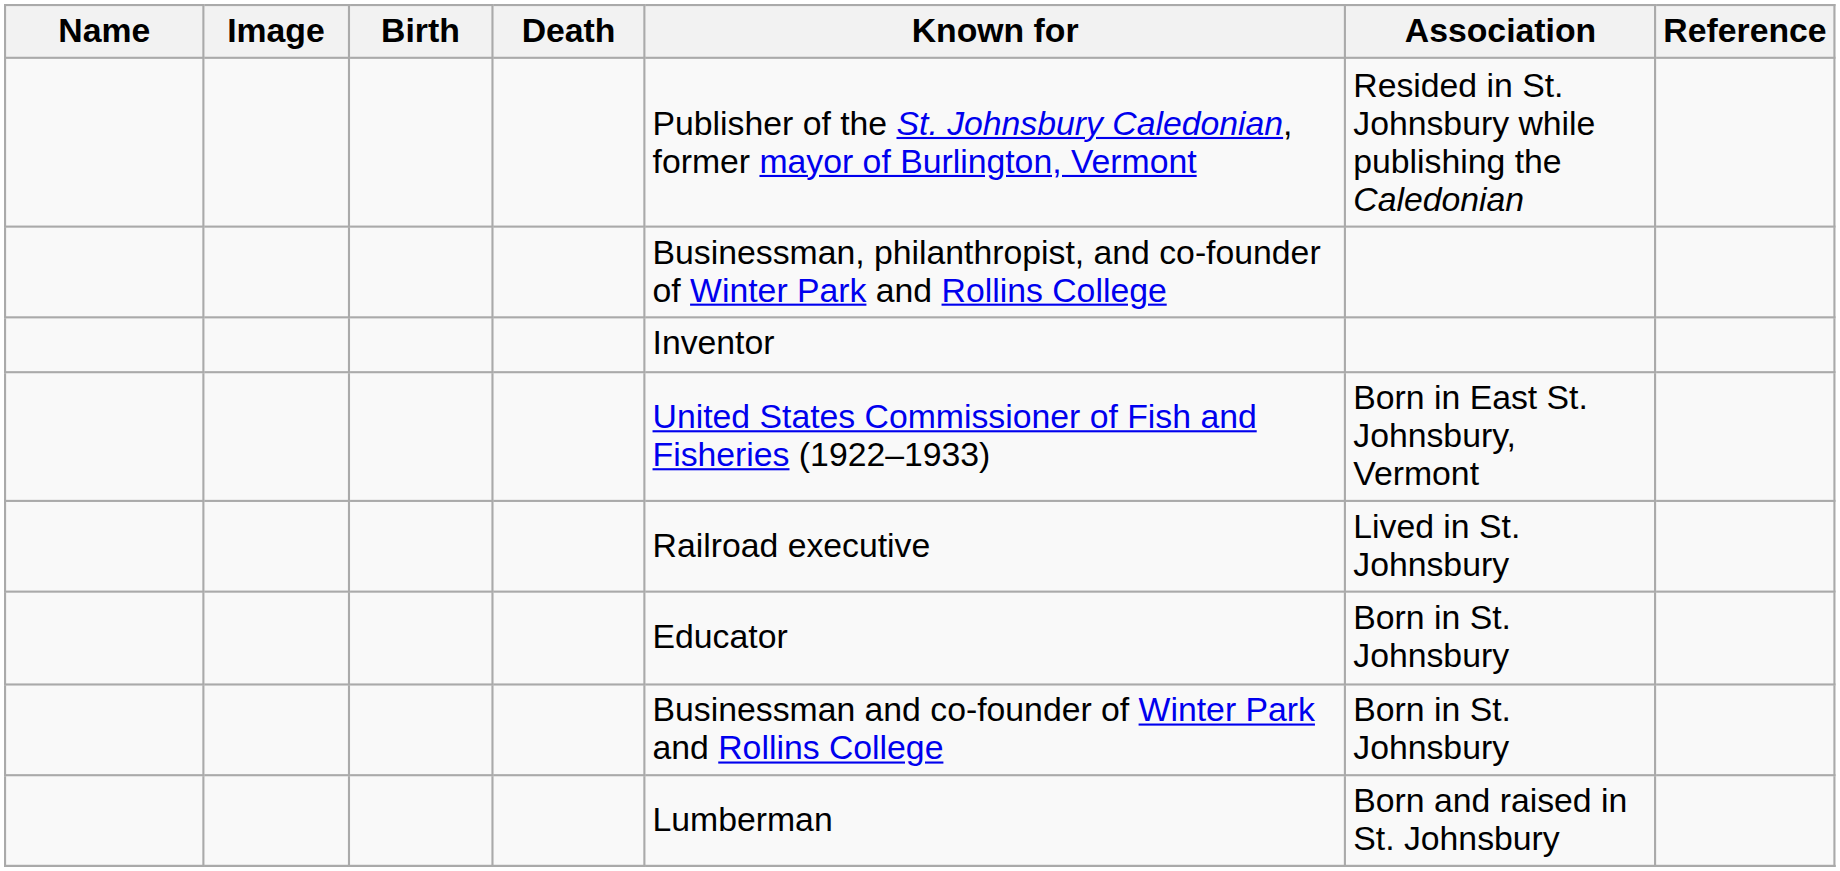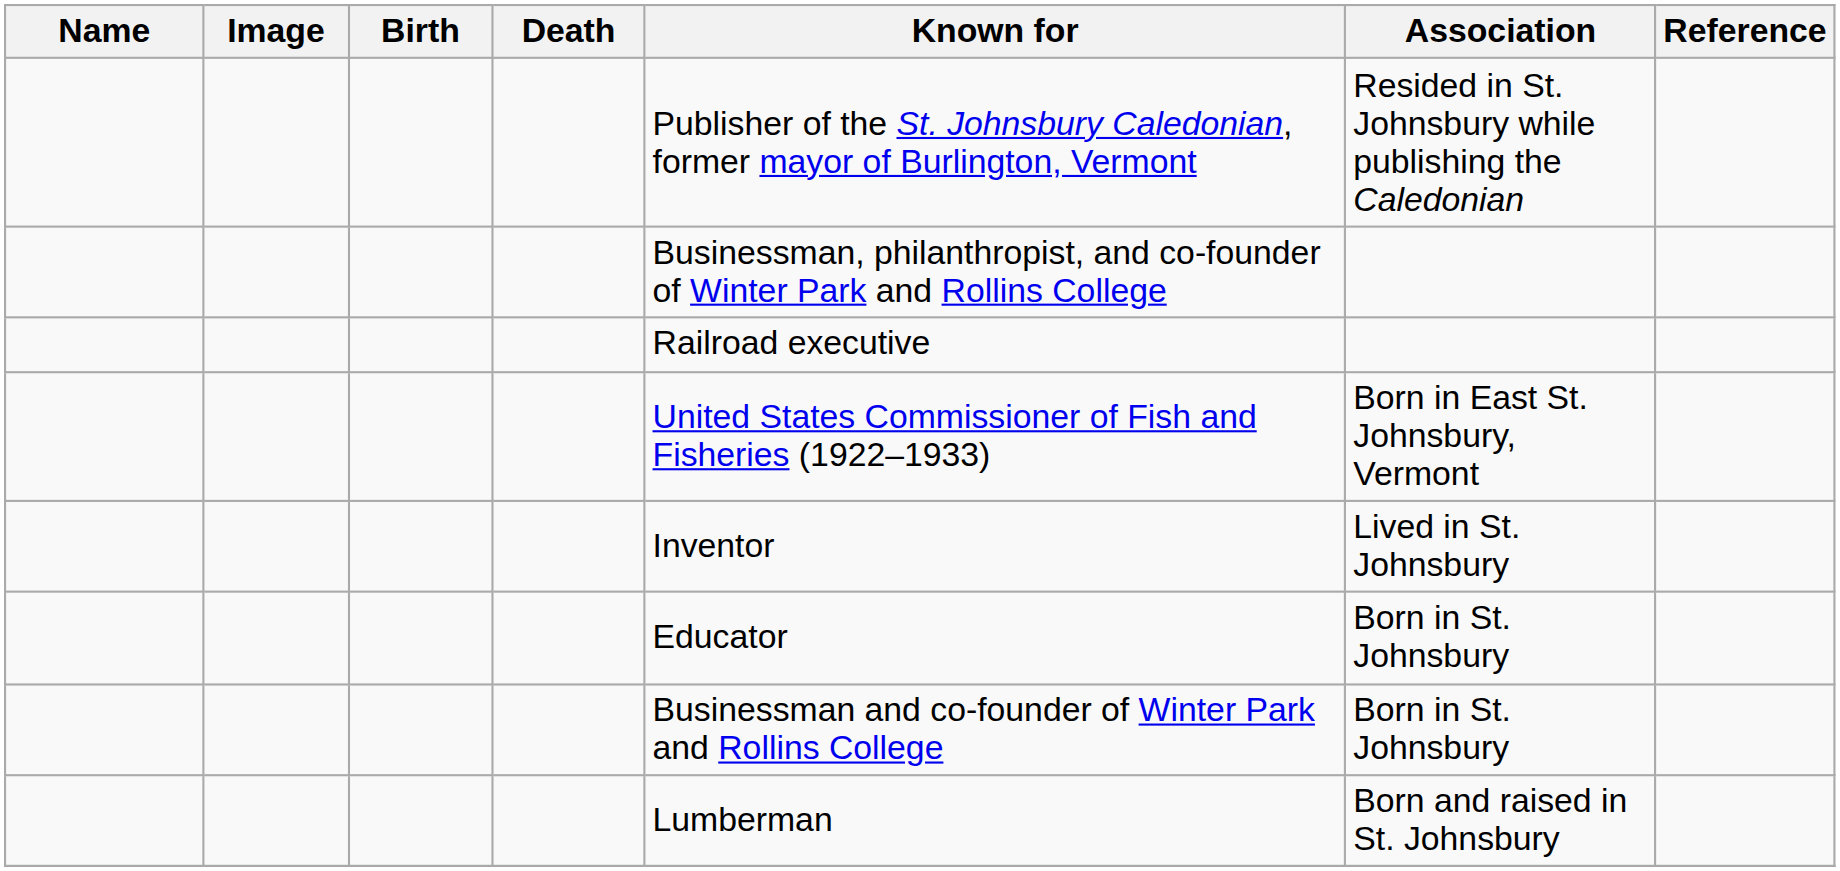(714, 343) Inventor -> (791, 343) Railroad executive
(791, 545) Railroad executive -> (714, 545) Inventor
